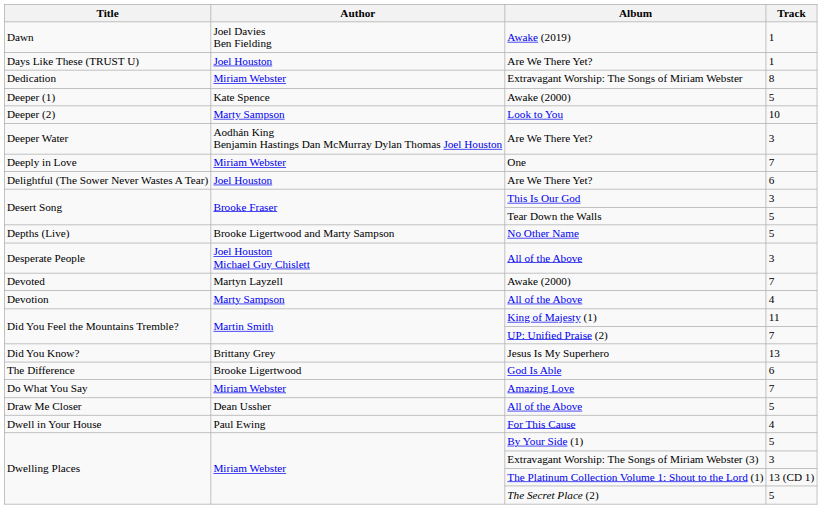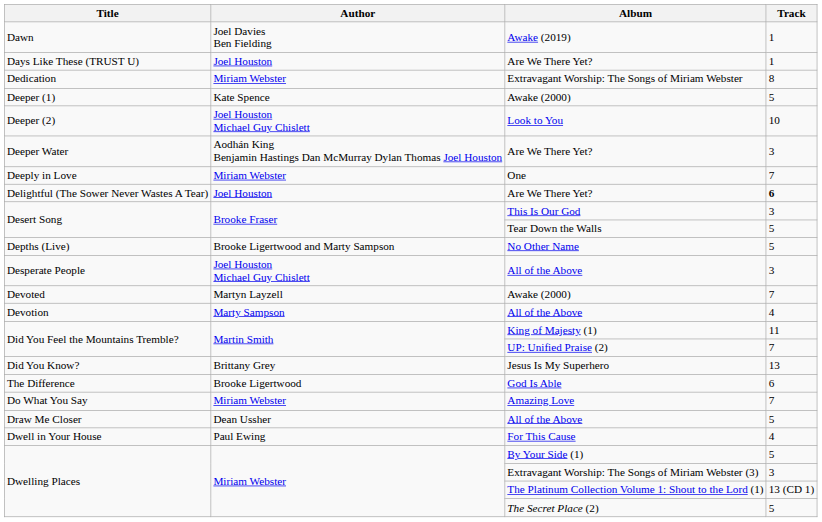(249, 114) Marty Sampson -> (262, 121) Joel Houston Michael Guy Chislett
(772, 180) normal -> (772, 193) bold
